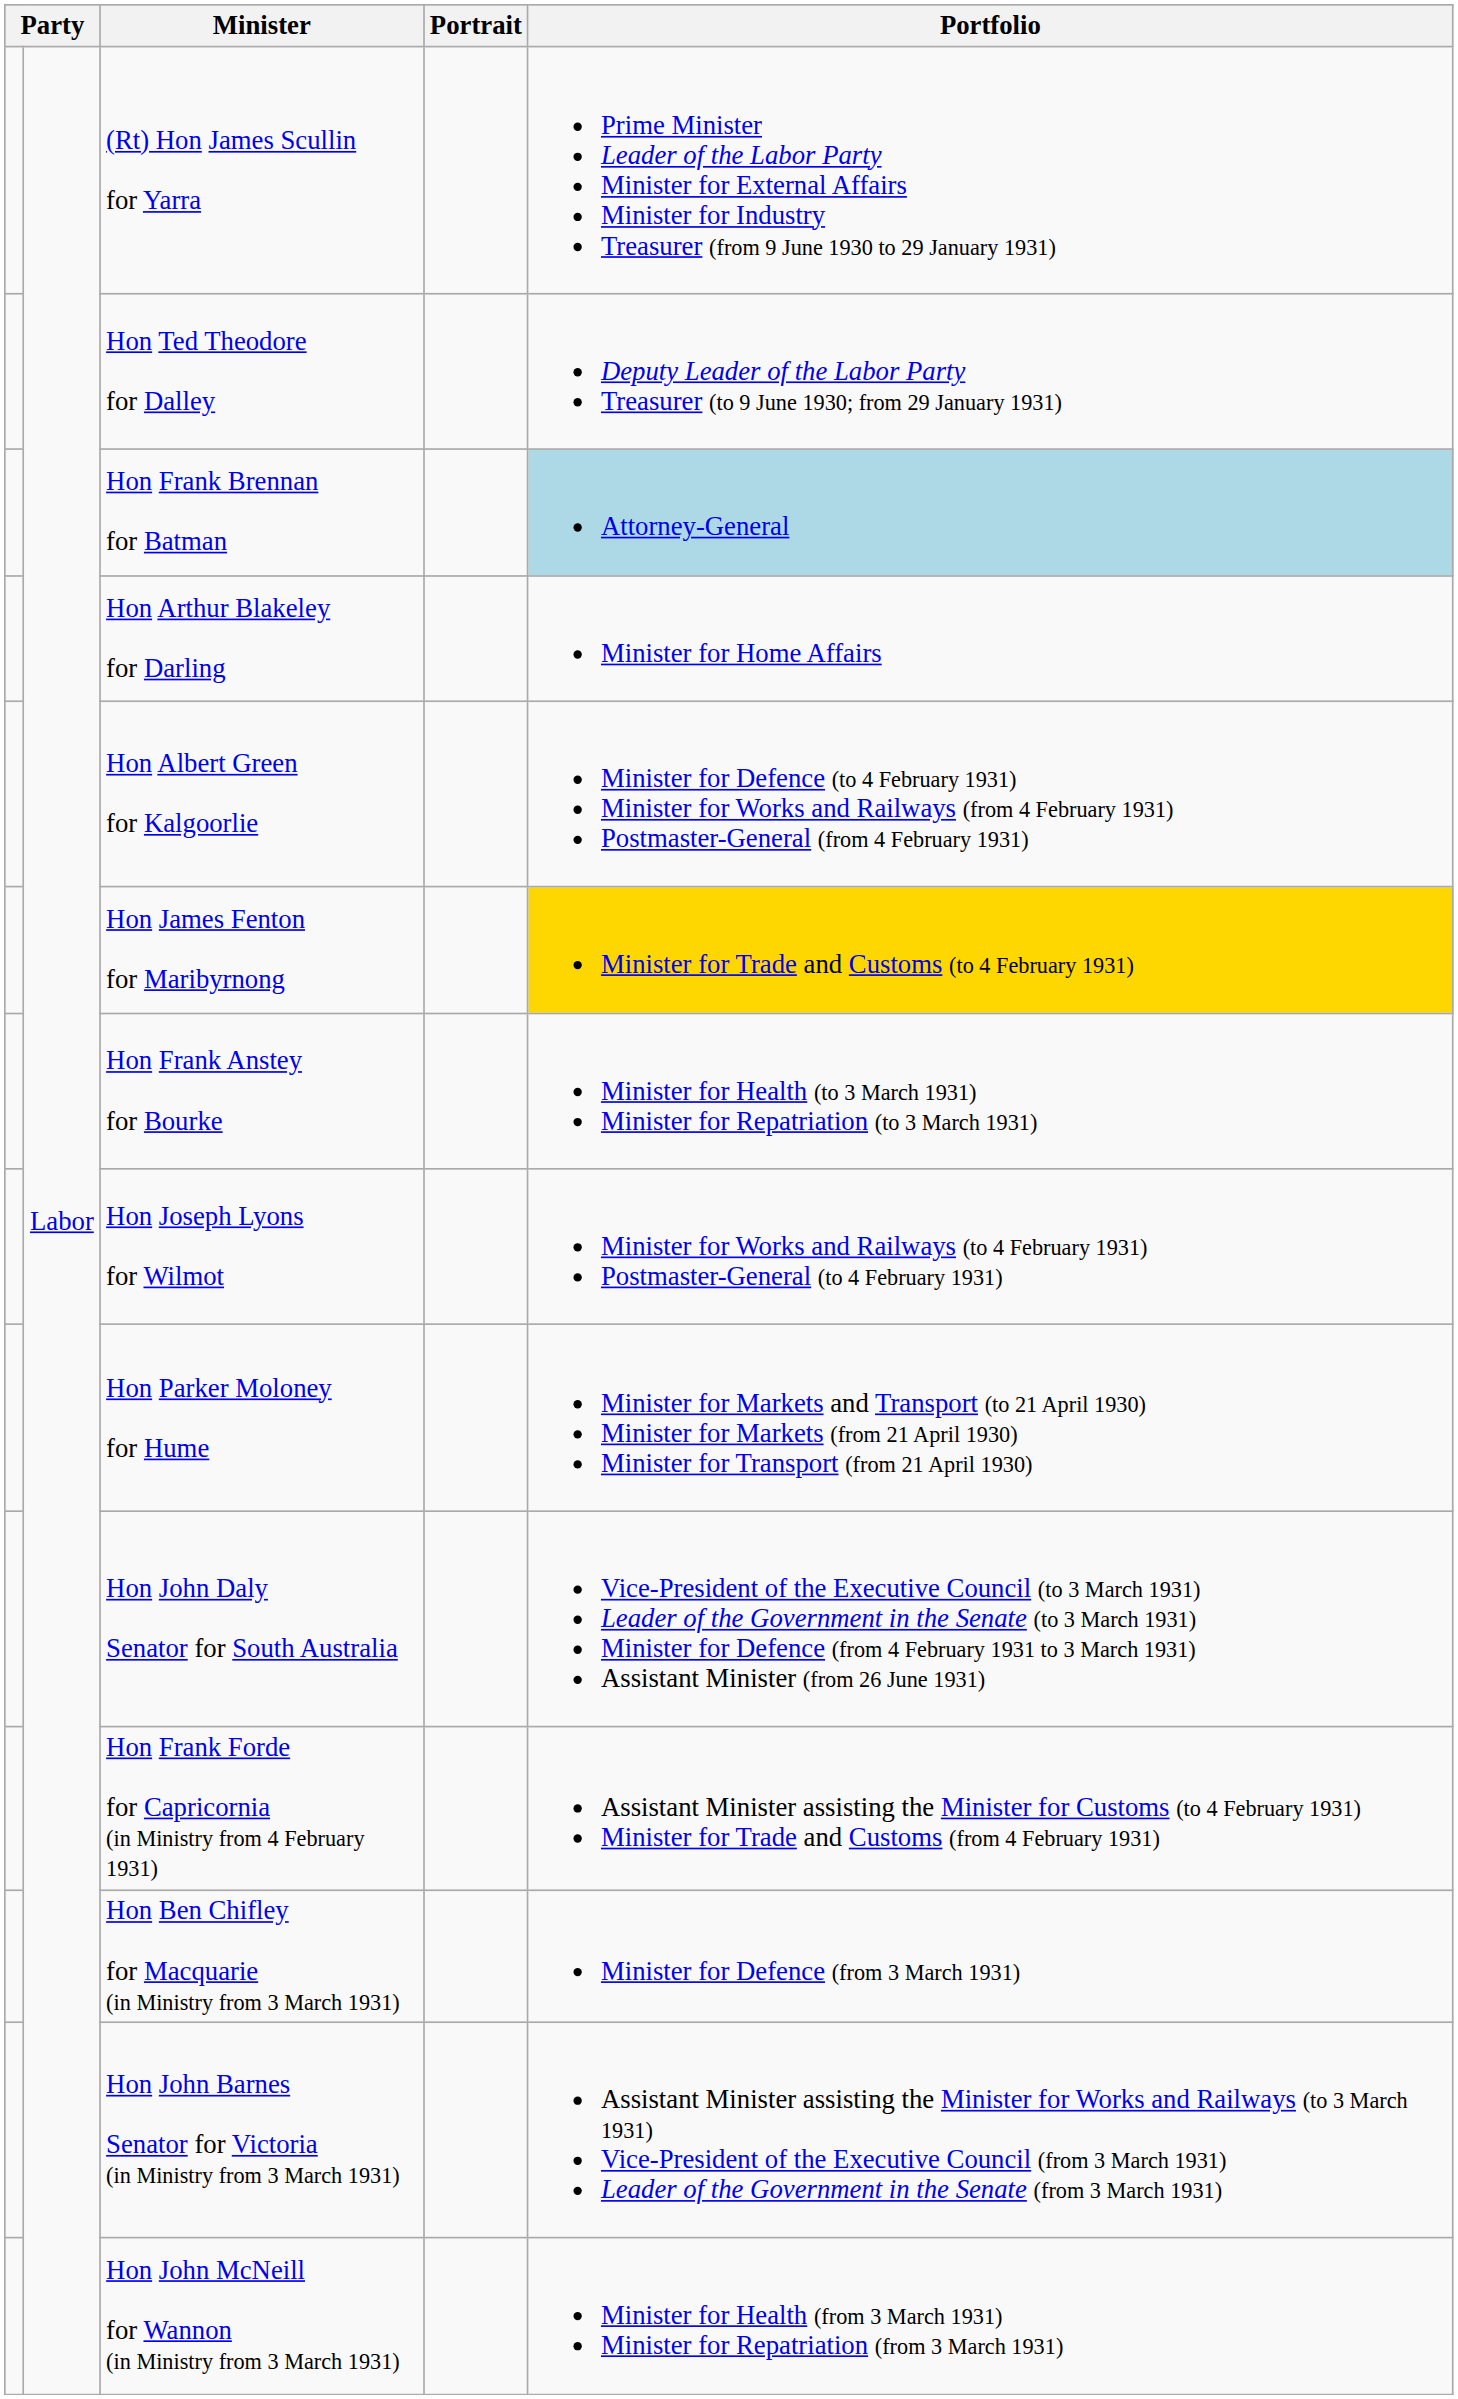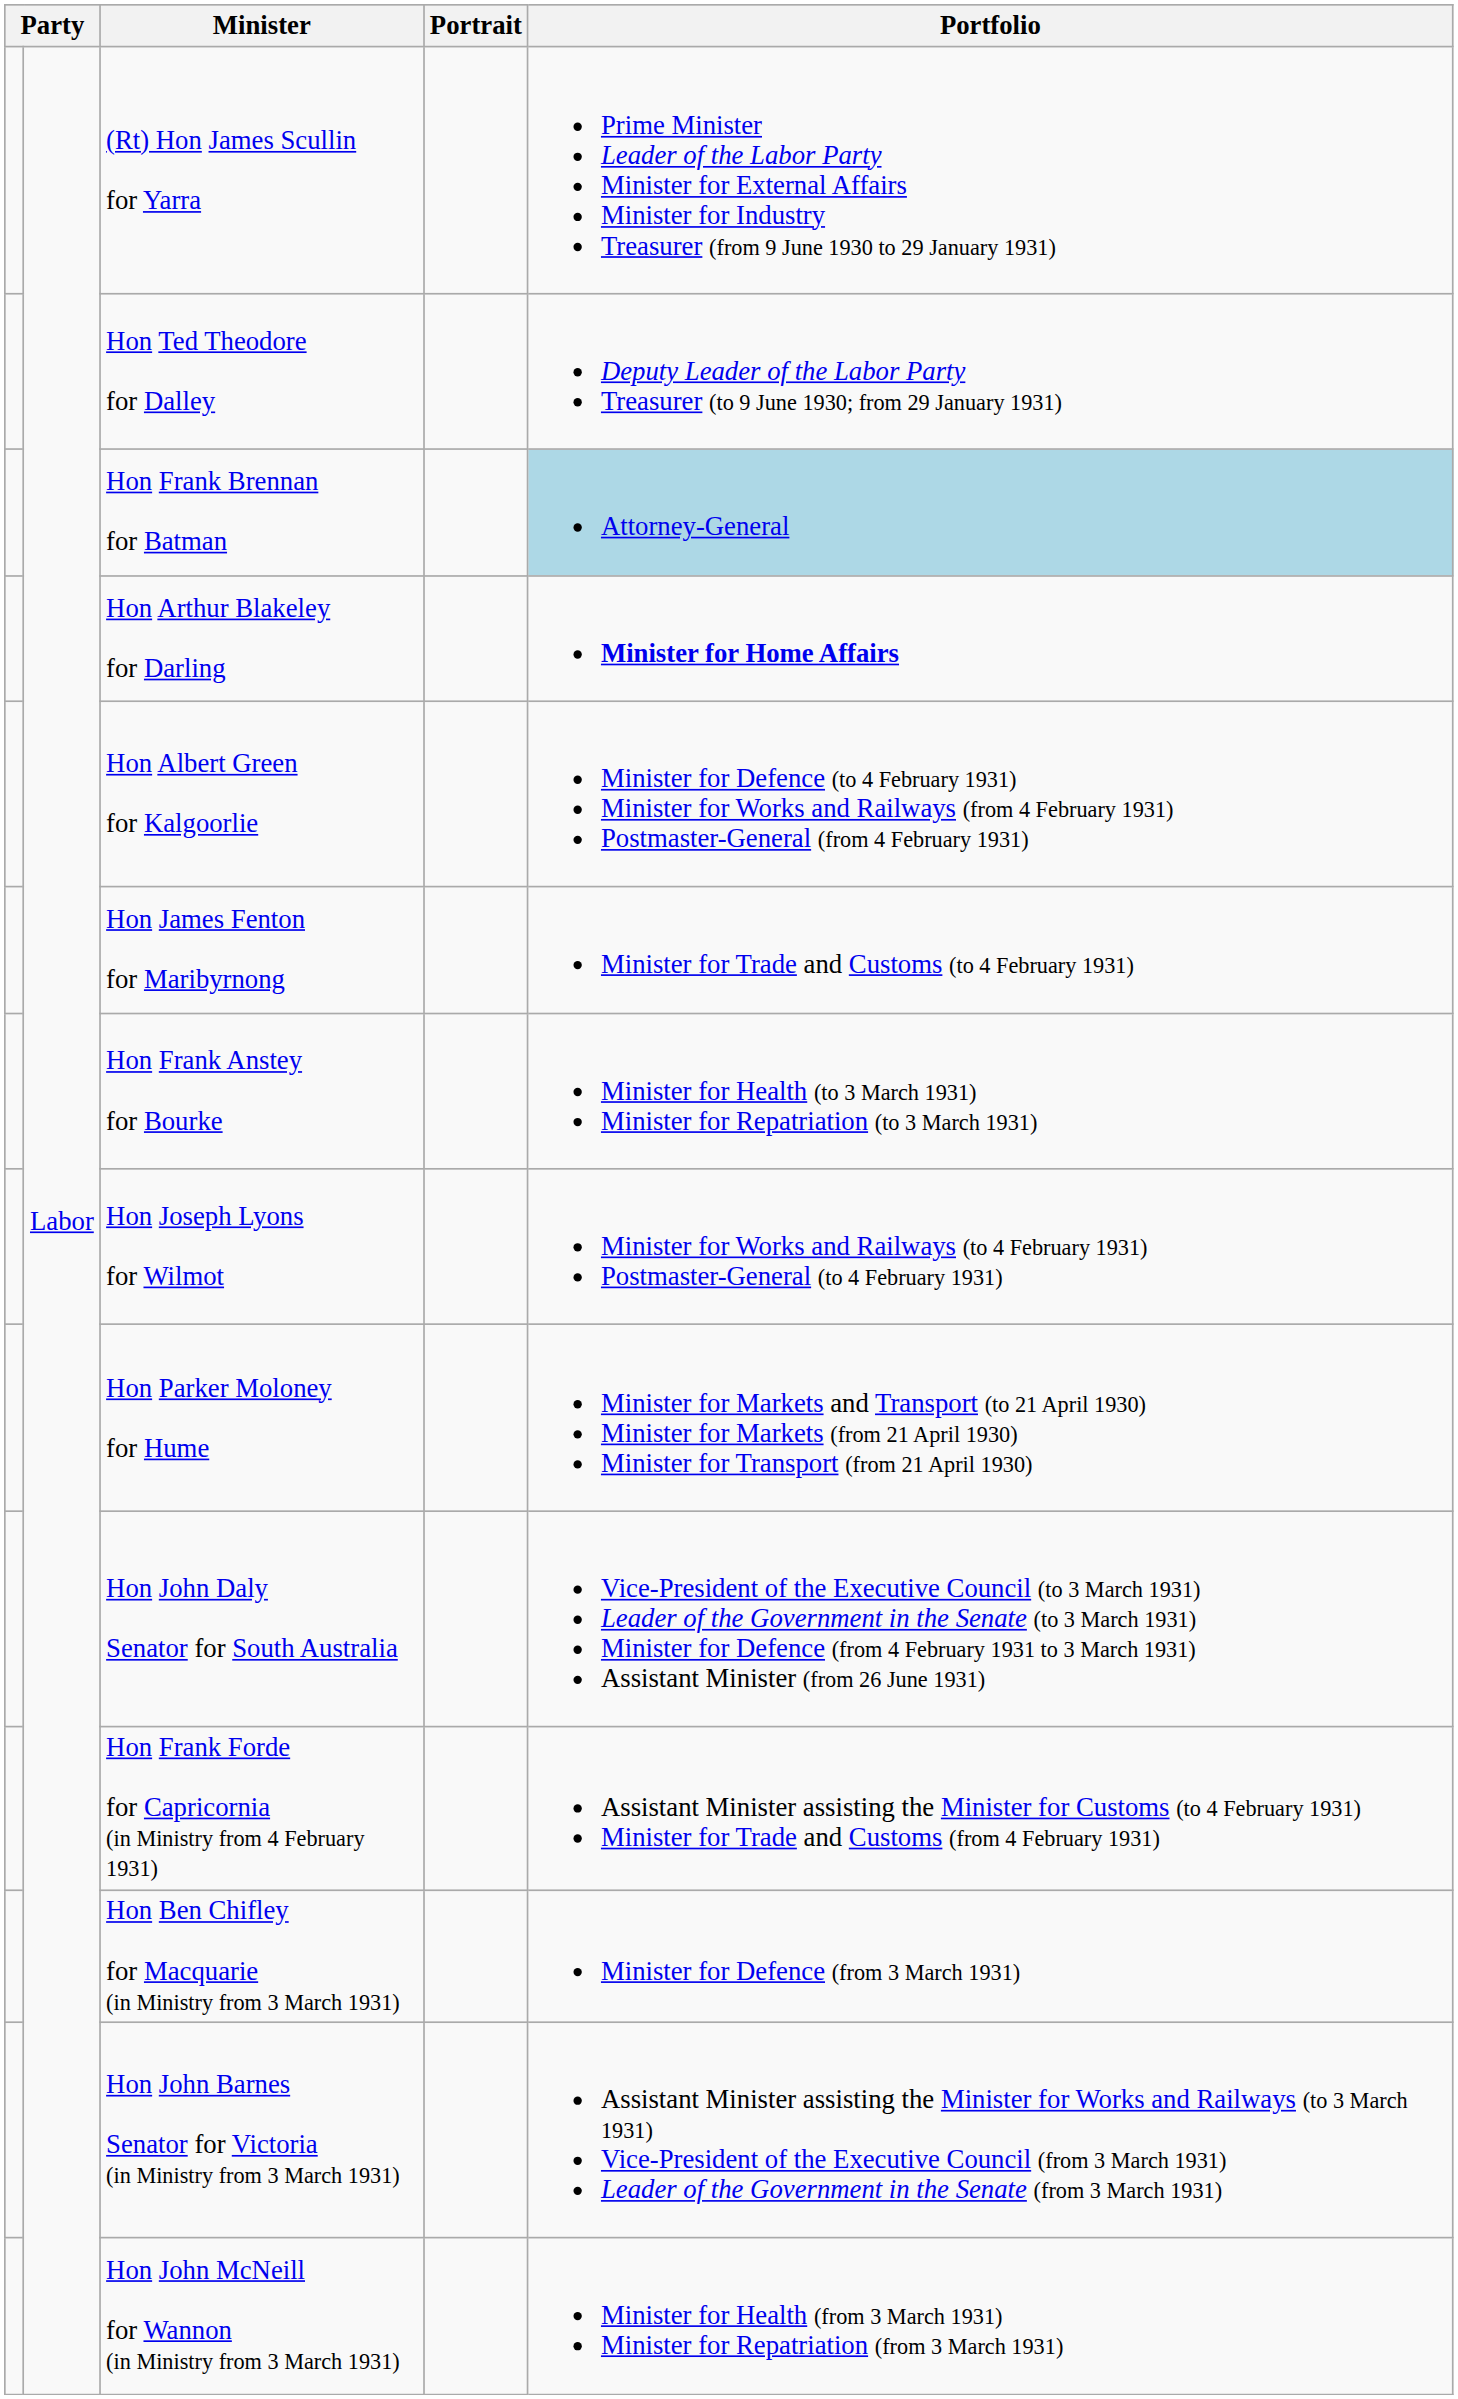(990, 653) normal -> (990, 653) bold
(990, 965) gold background -> (990, 965) no background
